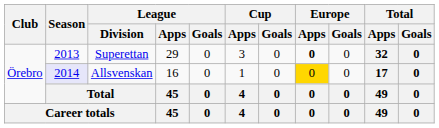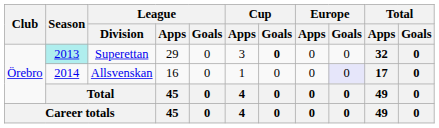(67, 53) no background -> (67, 53) paleturquoise background
(277, 53) normal -> (277, 53) bold
(312, 53) bold -> (312, 53) normal
(67, 73) lavender background -> (67, 73) no background
(312, 73) gold background -> (312, 73) no background
(347, 73) no background -> (347, 73) lavender background
